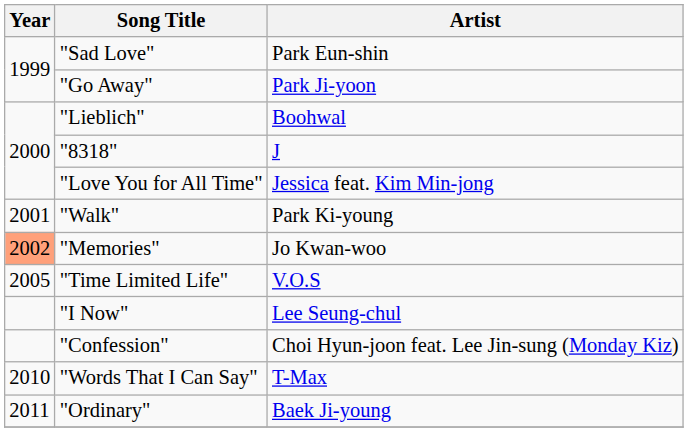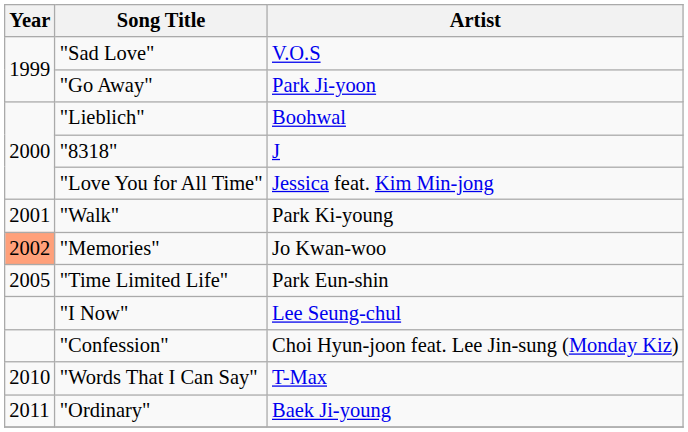(330, 53) Park Eun-shin -> (296, 53) V.O.S
(296, 280) V.O.S -> (330, 280) Park Eun-shin
